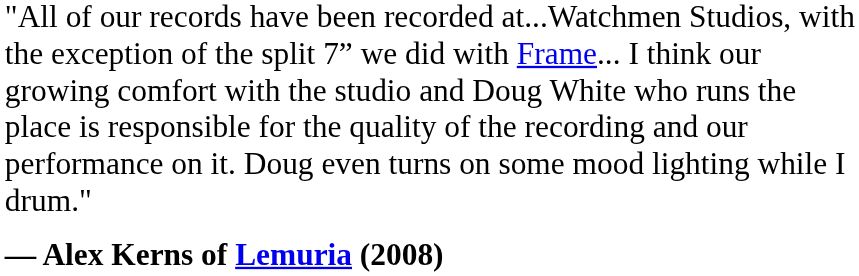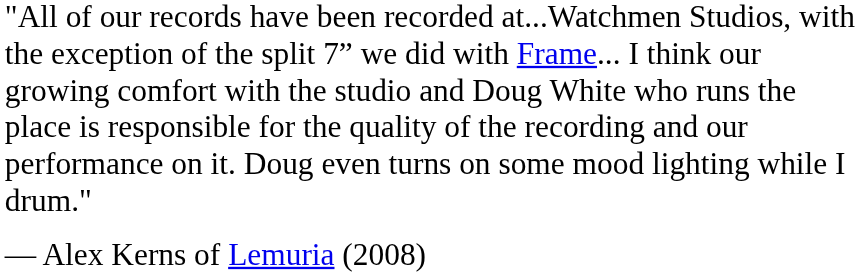(224, 254) bold -> (215, 254) normal
